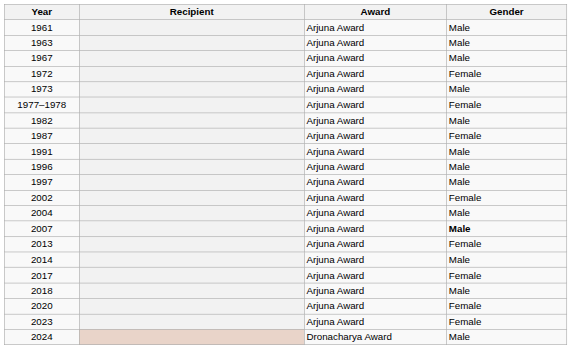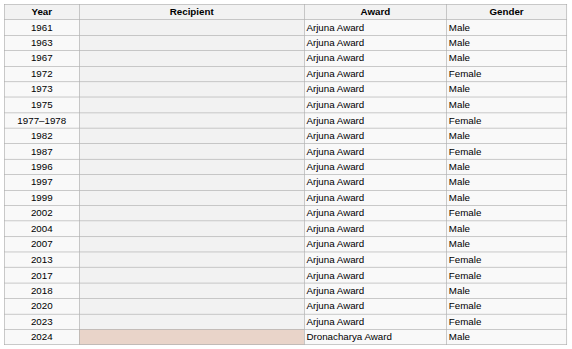+ row: (42, 105)
- row: (42, 151)
+ row: (42, 197)
(460, 228) bold -> (459, 244) normal
- row: (42, 259)
